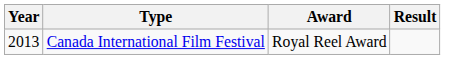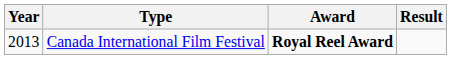(329, 41) normal -> (332, 41) bold
